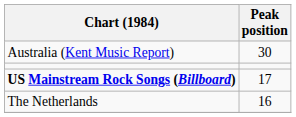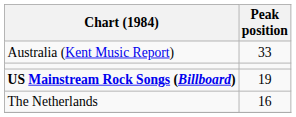(265, 52) 30 -> (265, 52) 33
(265, 79) 17 -> (265, 79) 19
